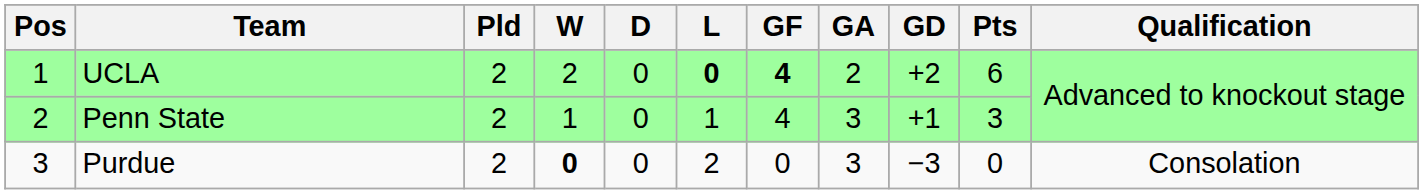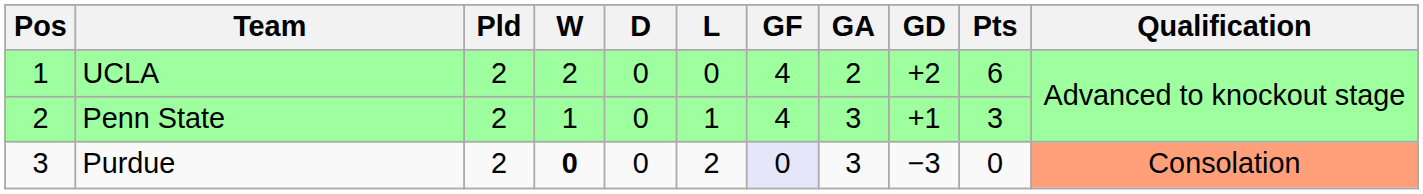(712, 73) bold -> (712, 73) normal
(782, 73) bold -> (782, 73) normal
(782, 164) no background -> (782, 164) lavender background
(1224, 164) no background -> (1224, 164) lightsalmon background
